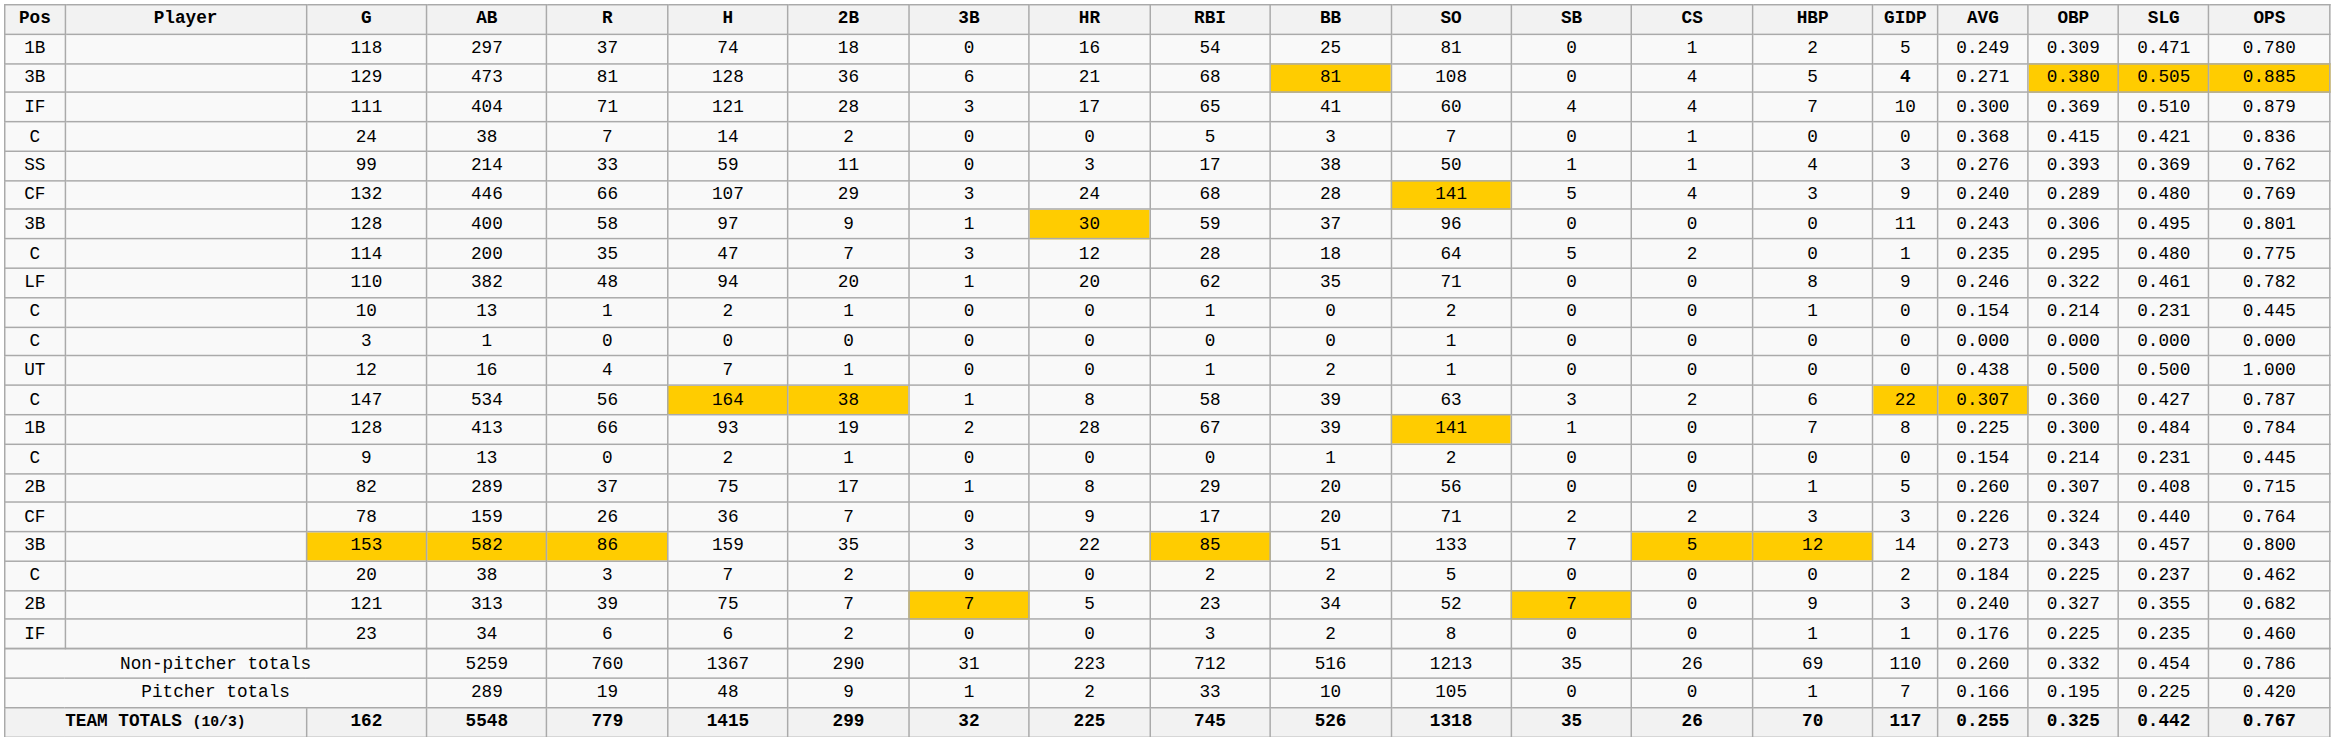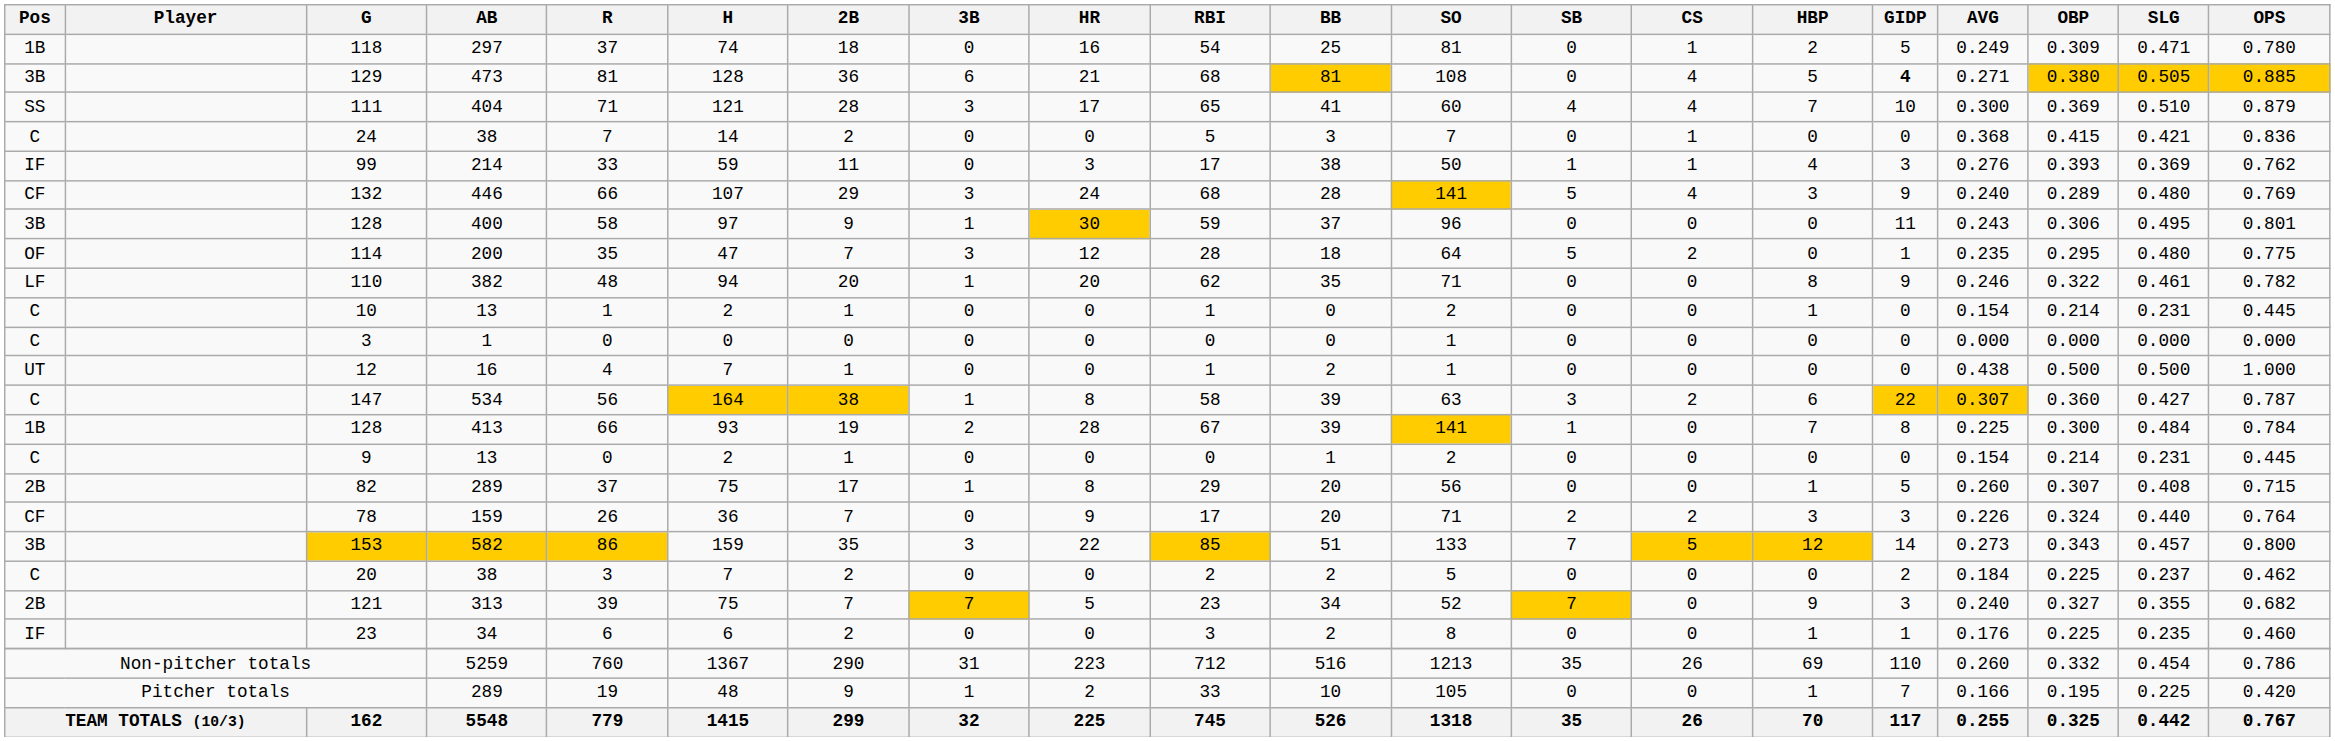(35, 107) IF -> (35, 107) SS
(35, 166) SS -> (35, 166) IF
(35, 254) C -> (35, 254) OF
